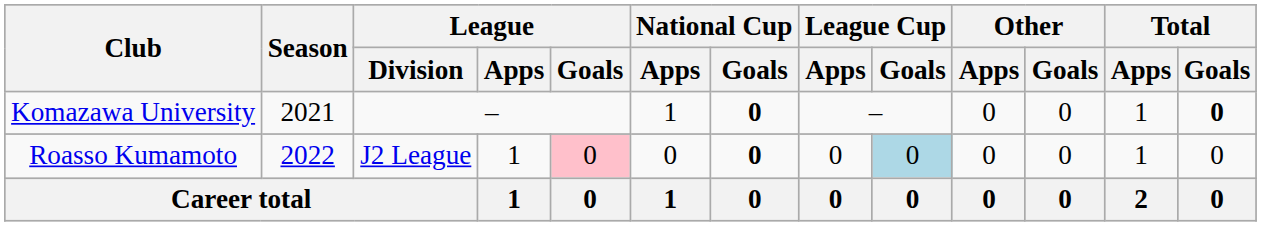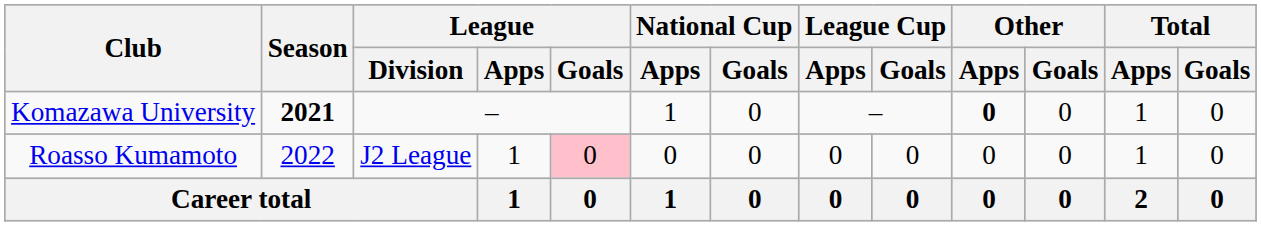(308, 112) normal -> (308, 112) bold
(755, 112) bold -> (755, 112) normal
(989, 112) normal -> (989, 112) bold
(1217, 112) bold -> (1217, 112) normal
(755, 155) bold -> (755, 155) normal
(912, 155) lightblue background -> (912, 155) no background
